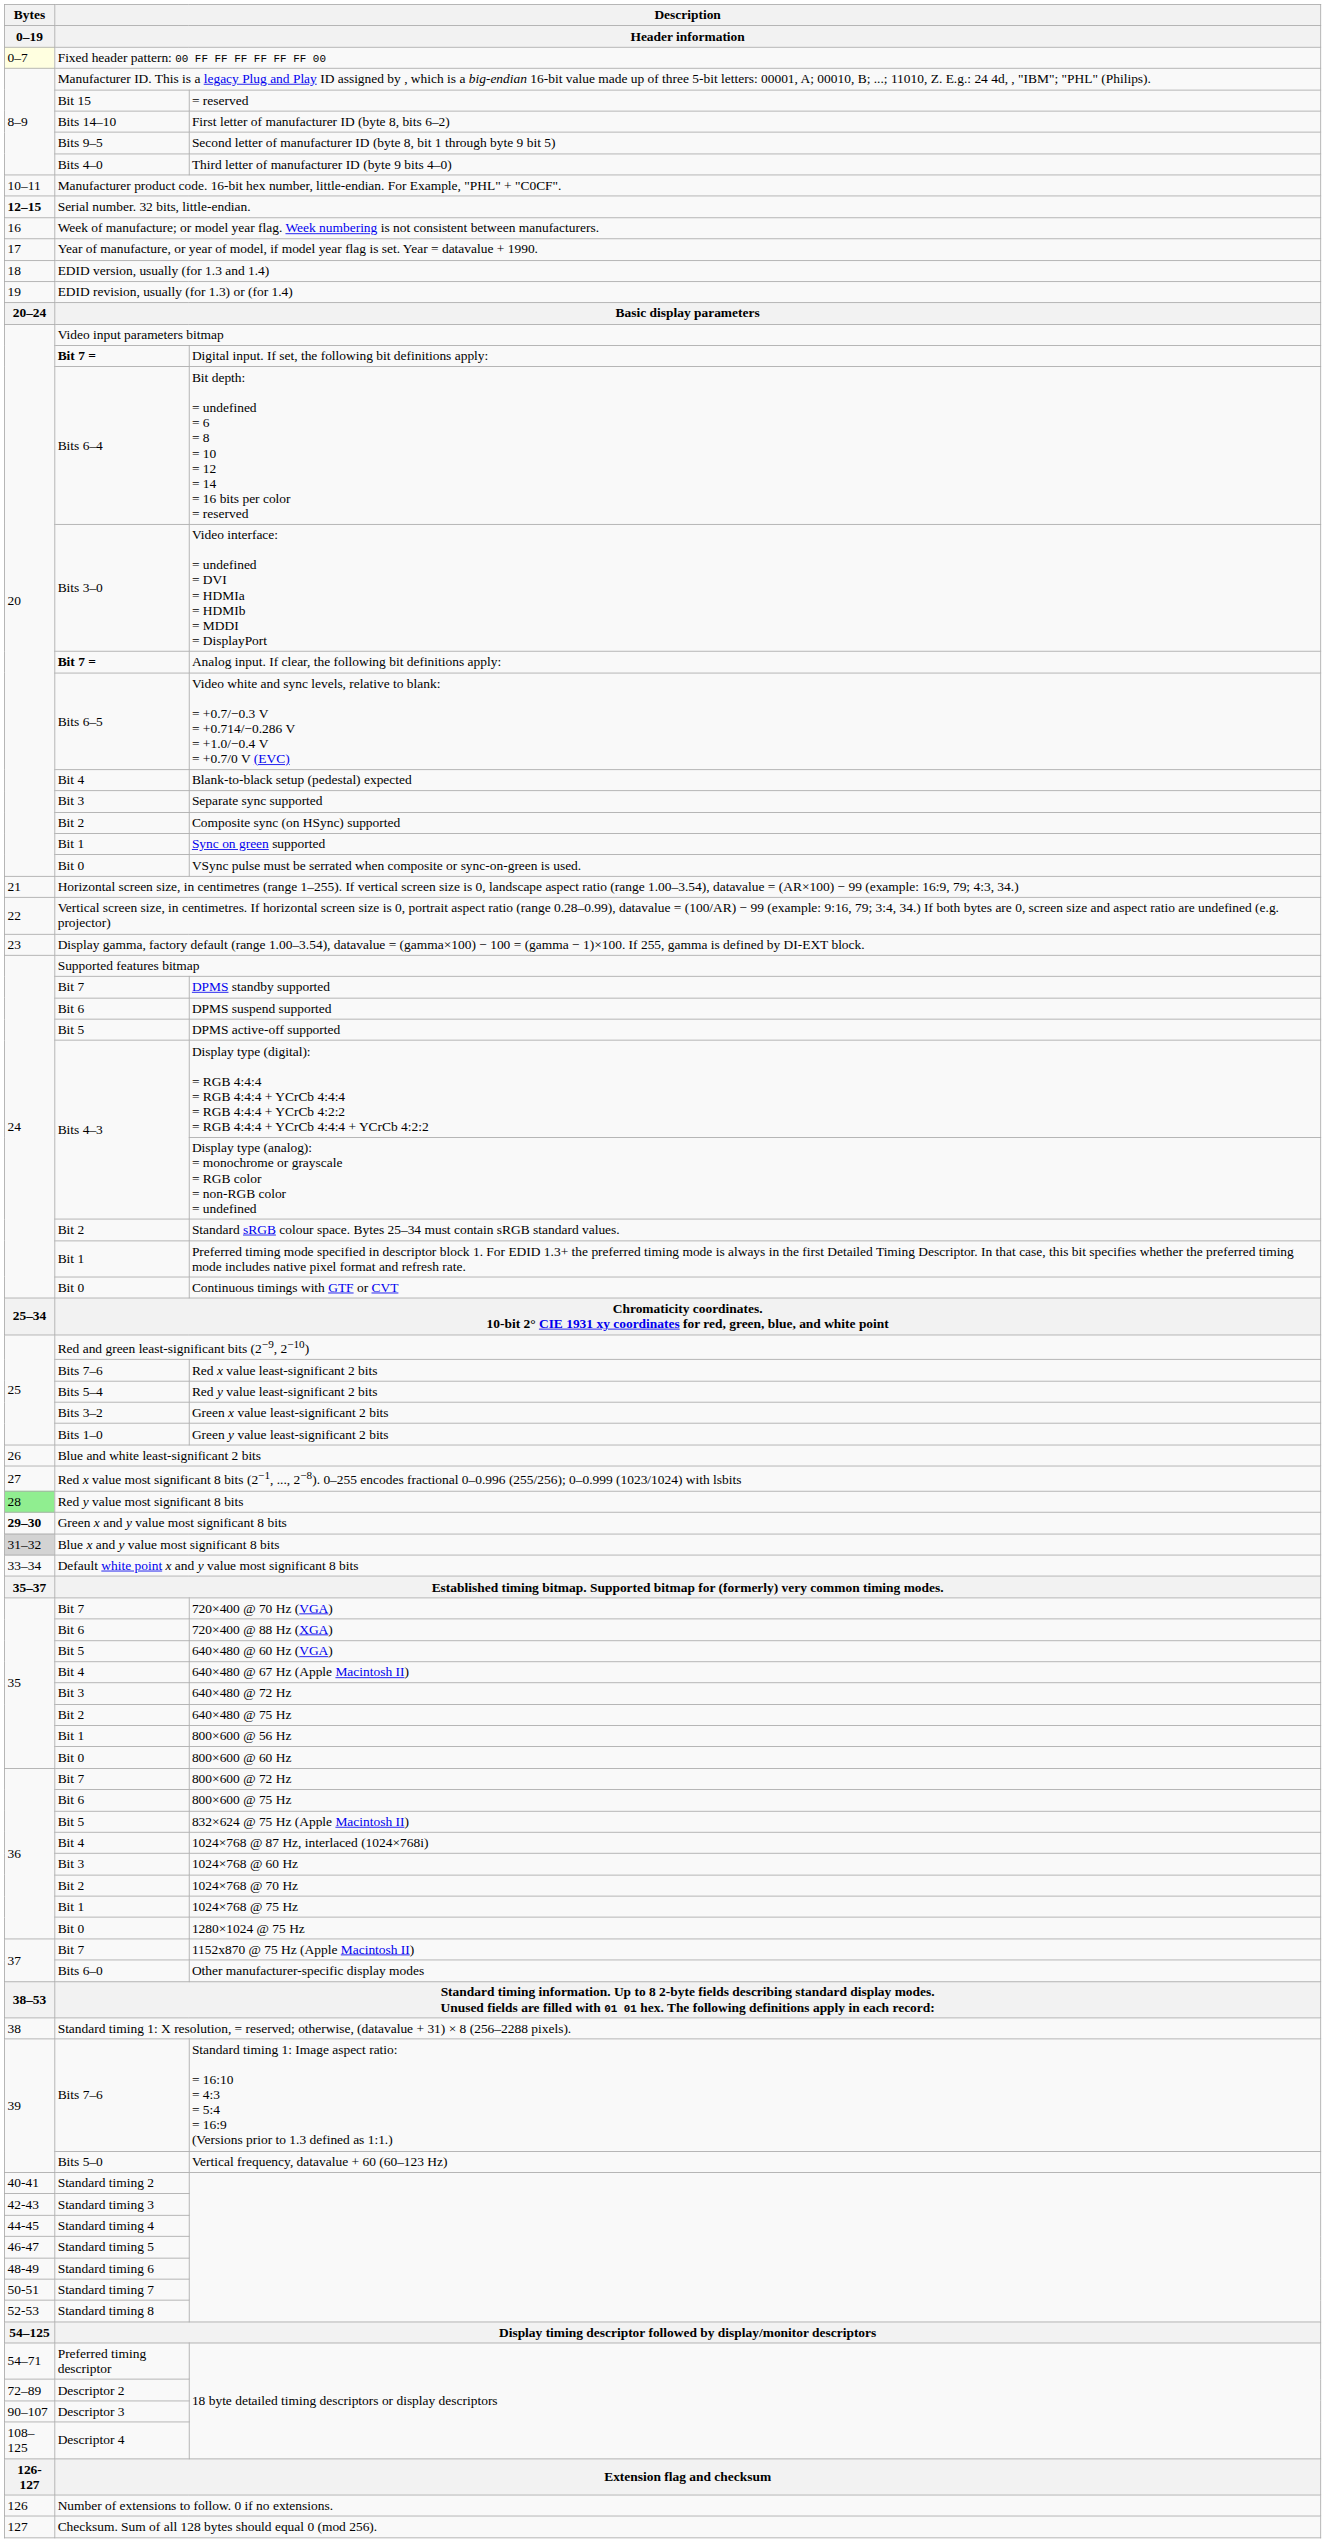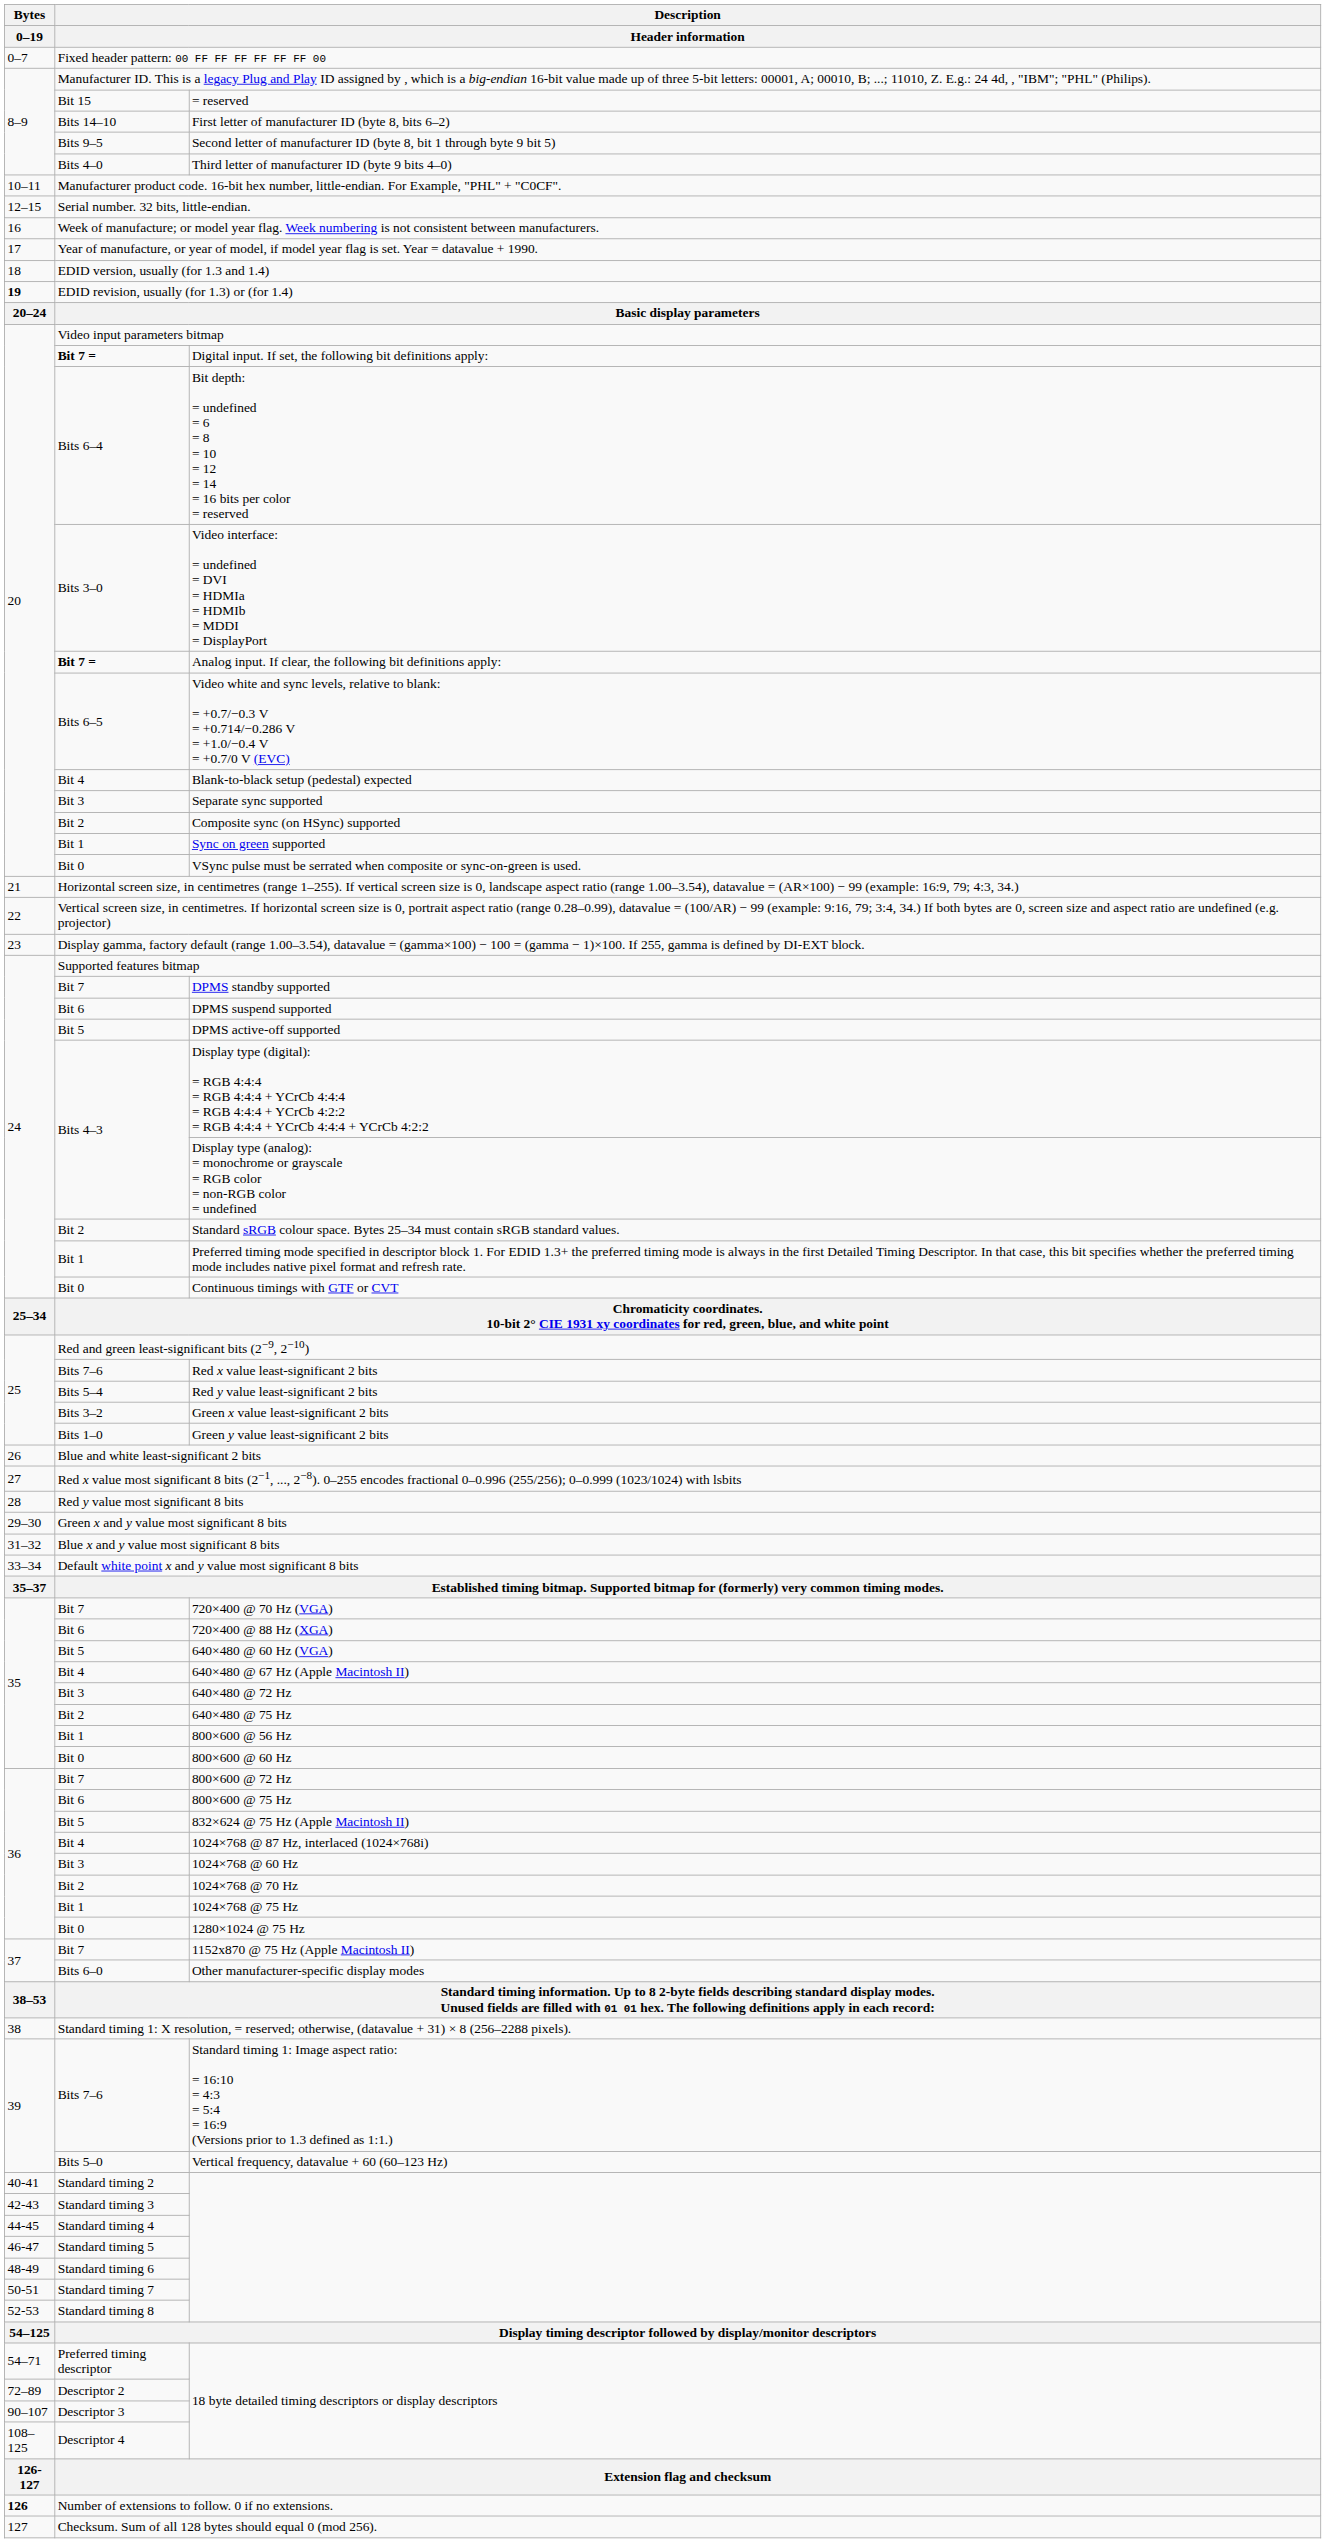(18, 57) lightyellow background -> (18, 57) no background
(24, 206) bold -> (24, 206) normal
(14, 292) normal -> (14, 292) bold
(14, 1501) lightgreen background -> (14, 1501) no background
(24, 1523) bold -> (24, 1523) normal
(24, 1544) lightgrey background -> (24, 1544) no background
(18, 2505) normal -> (18, 2505) bold
